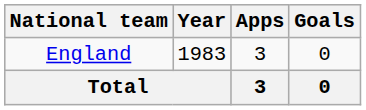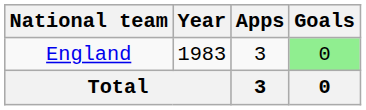(325, 54) no background -> (325, 54) lightgreen background
